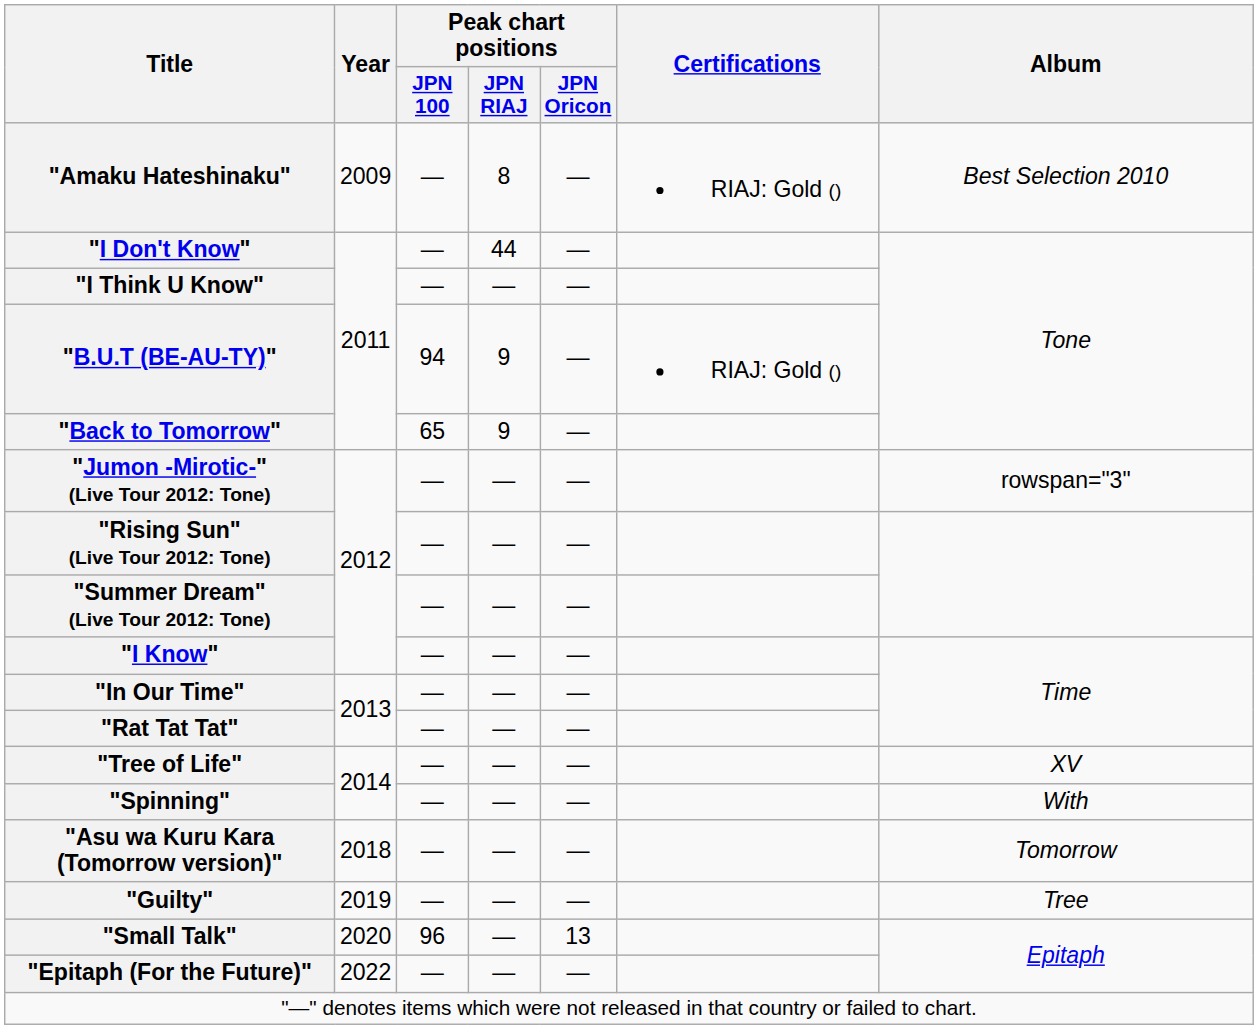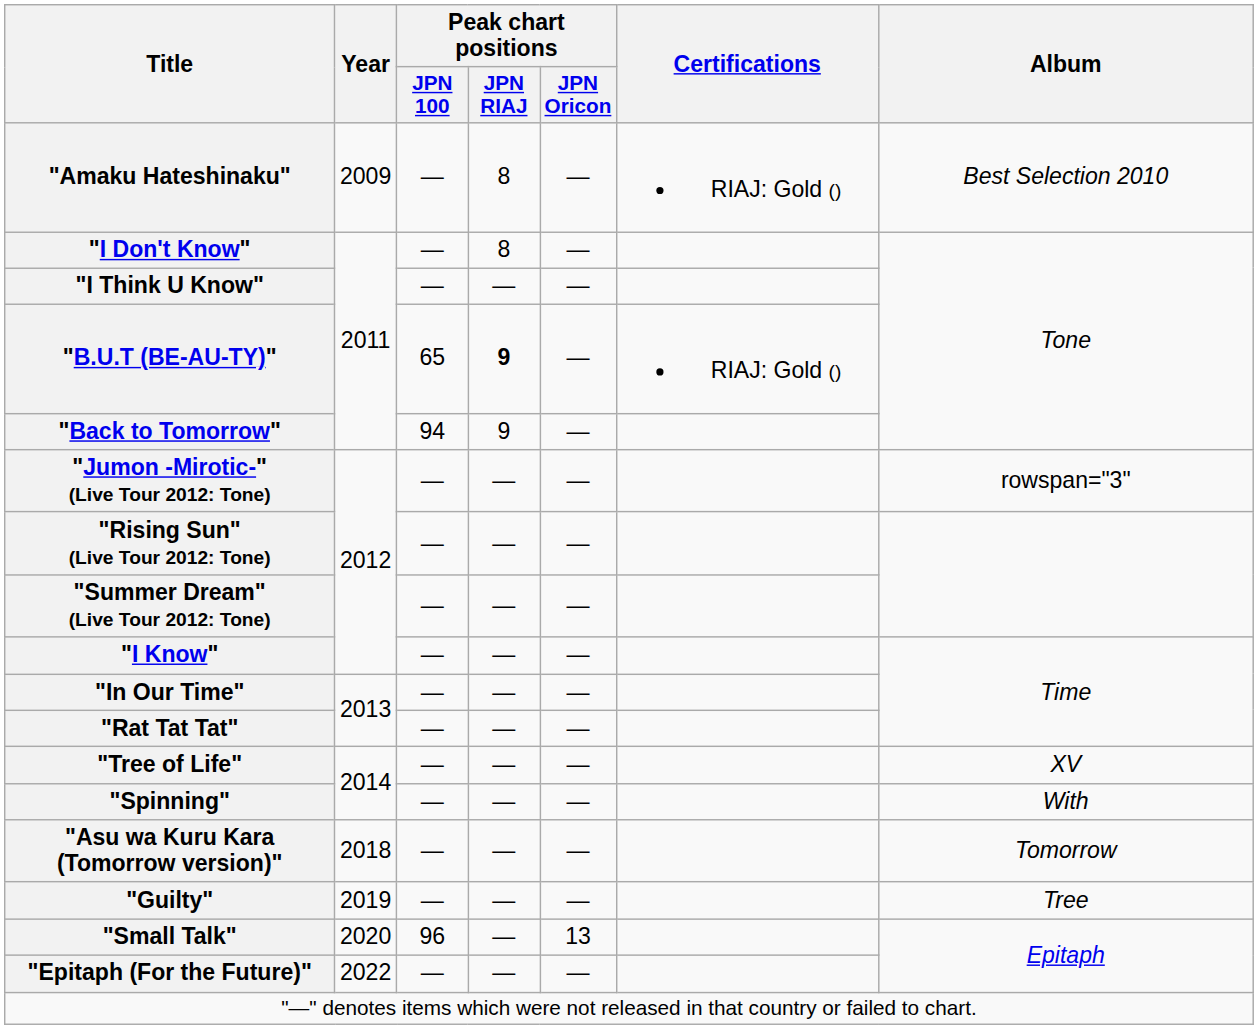(504, 249) 44 -> (504, 249) 8
(432, 358) 94 -> (432, 358) 65
(504, 358) normal -> (504, 358) bold
(432, 431) 65 -> (432, 431) 94
